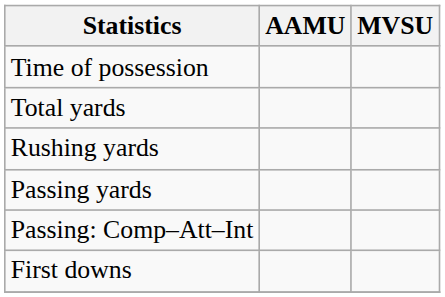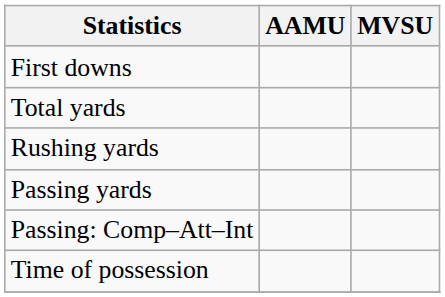rows swapped: (71, 270) <-> (110, 66)
